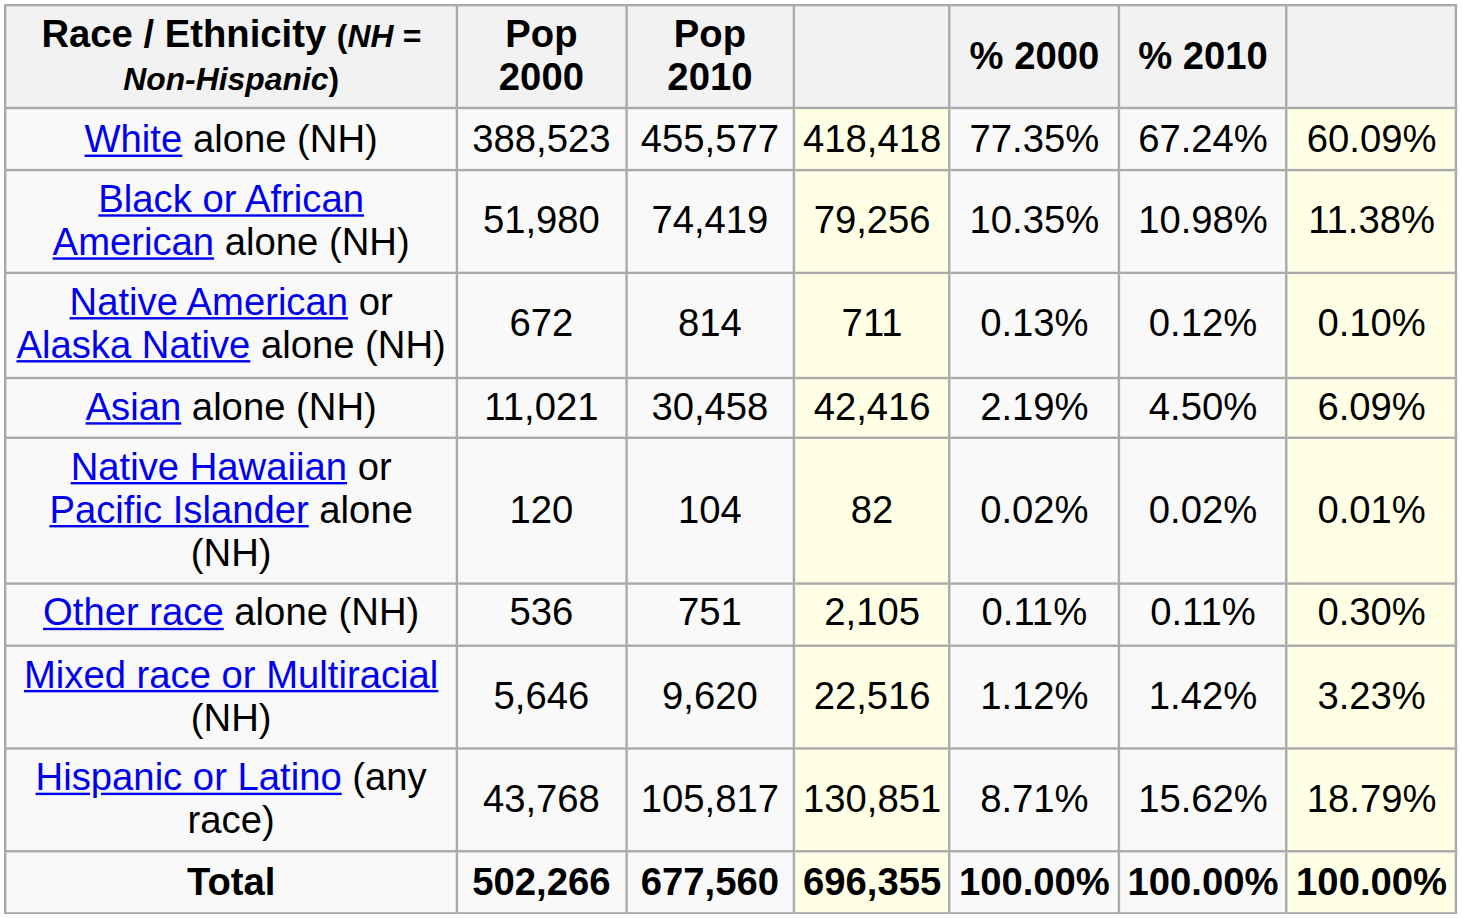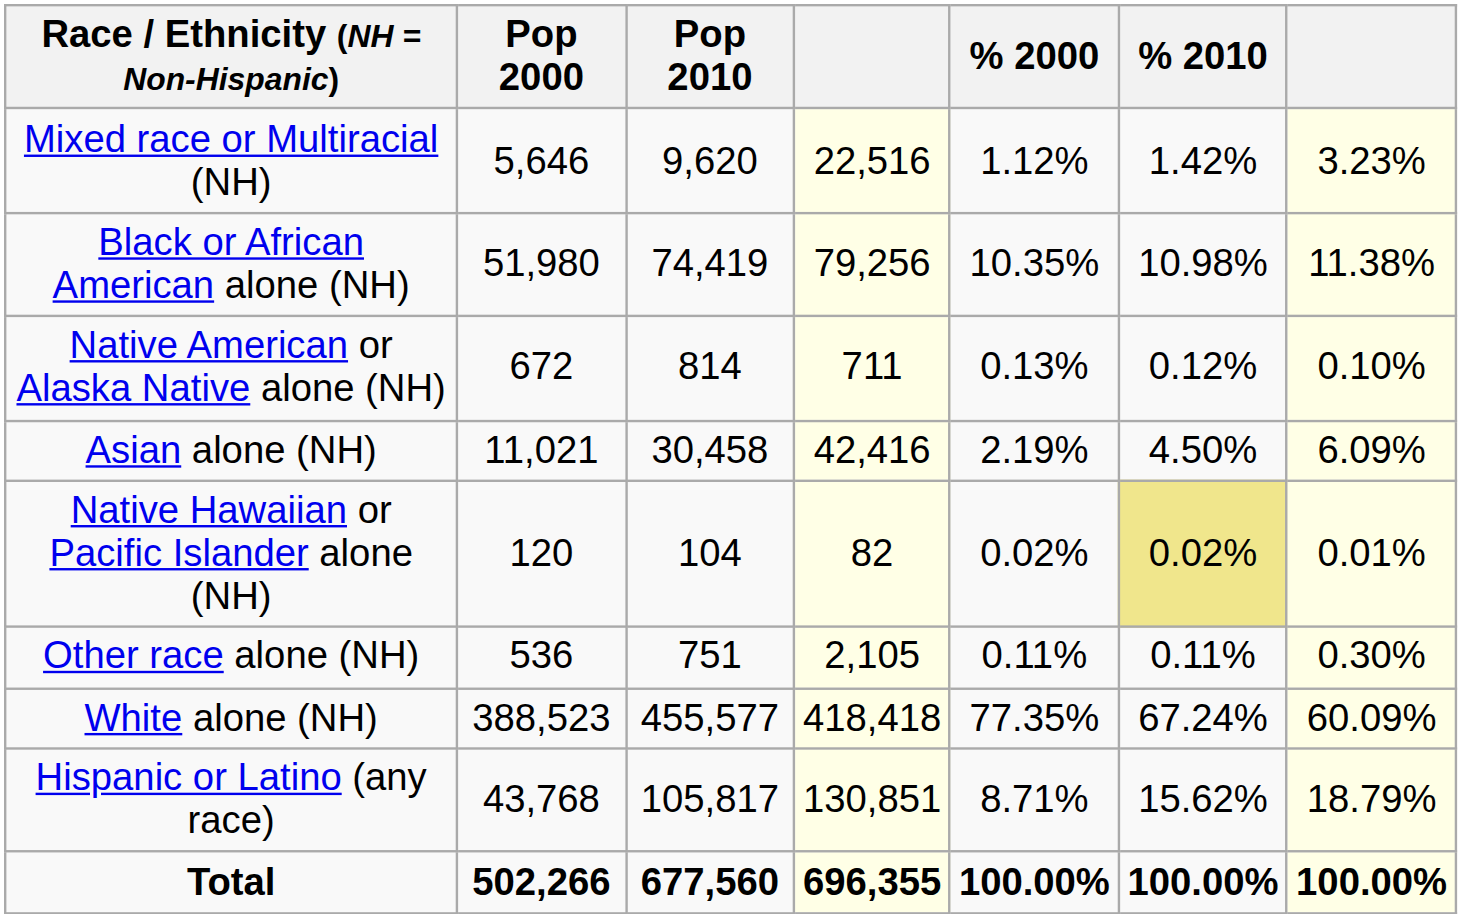rows swapped: (231, 138) <-> (231, 695)
(1203, 510) no background -> (1203, 553) khaki background
